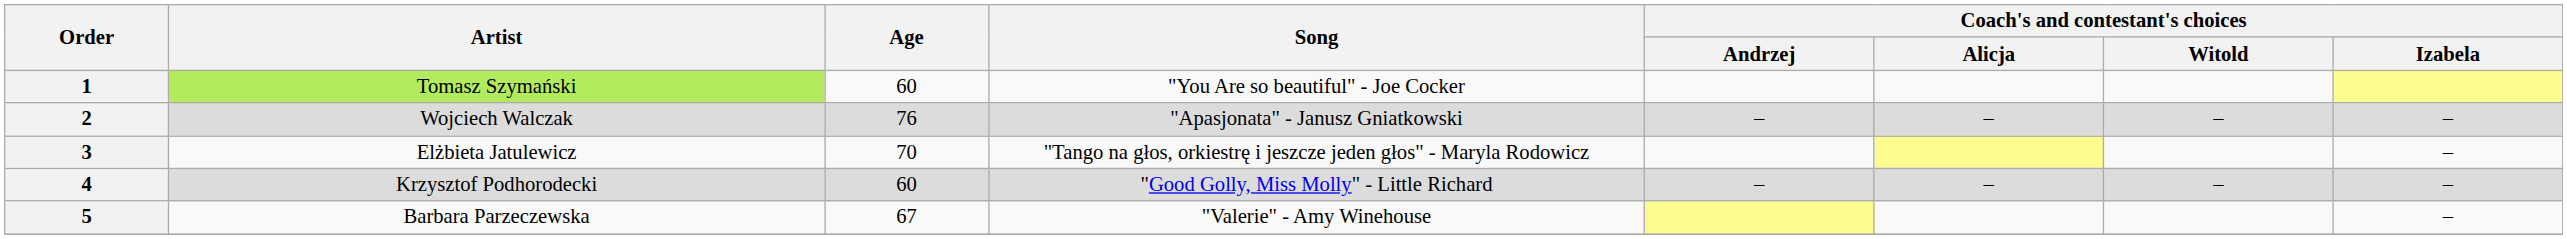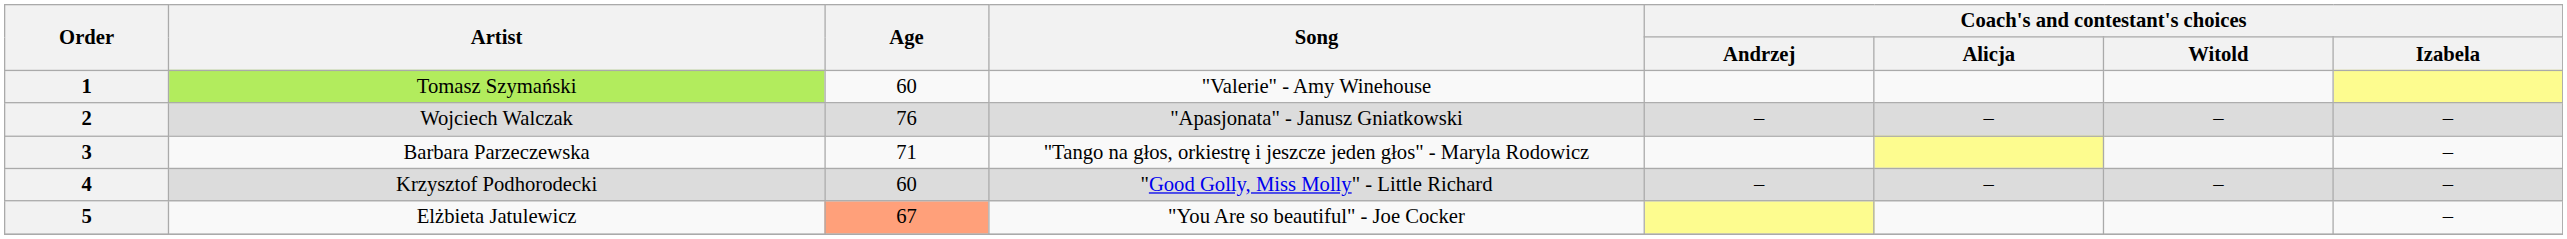(1316, 86) "You Are so beautiful" - Joe Cocker -> (1316, 86) "Valerie" - Amy Winehouse
(497, 151) Elżbieta Jatulewicz -> (497, 151) Barbara Parzeczewska
(907, 151) 70 -> (907, 151) 71
(497, 217) Barbara Parzeczewska -> (497, 217) Elżbieta Jatulewicz
(907, 217) no background -> (907, 217) lightsalmon background
(1316, 217) "Valerie" - Amy Winehouse -> (1316, 217) "You Are so beautiful" - Joe Cocker
